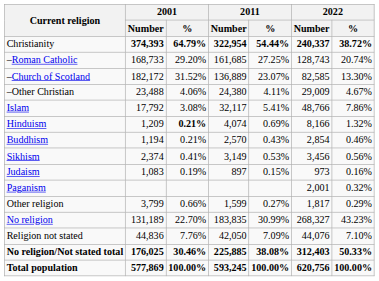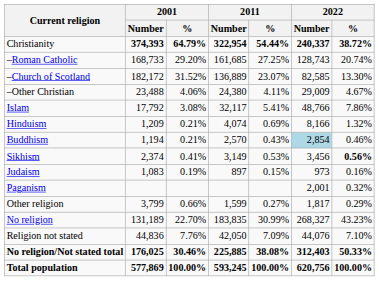(192, 124) bold -> (193, 124) normal
(318, 140) no background -> (318, 140) lightblue background
(359, 156) normal -> (358, 156) bold
